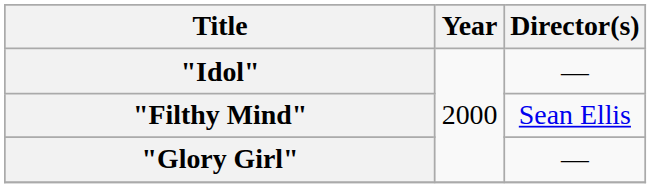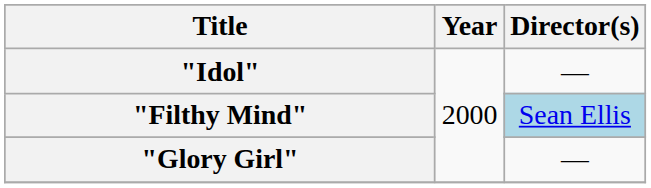(575, 114) no background -> (575, 114) lightblue background
